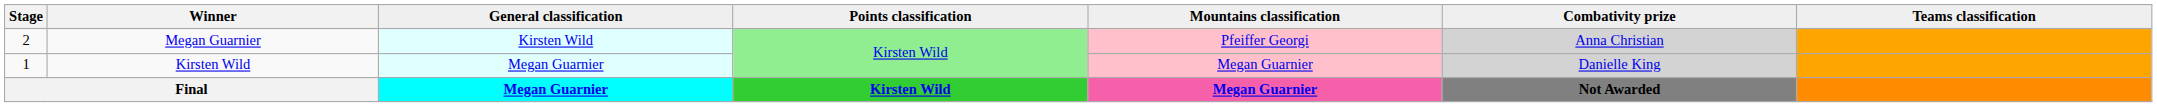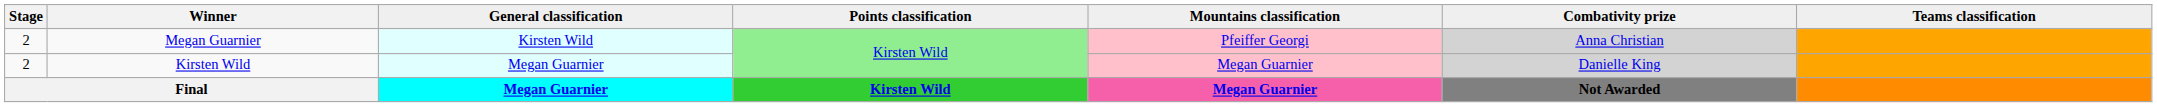(26, 65) 1 -> (26, 65) 2
